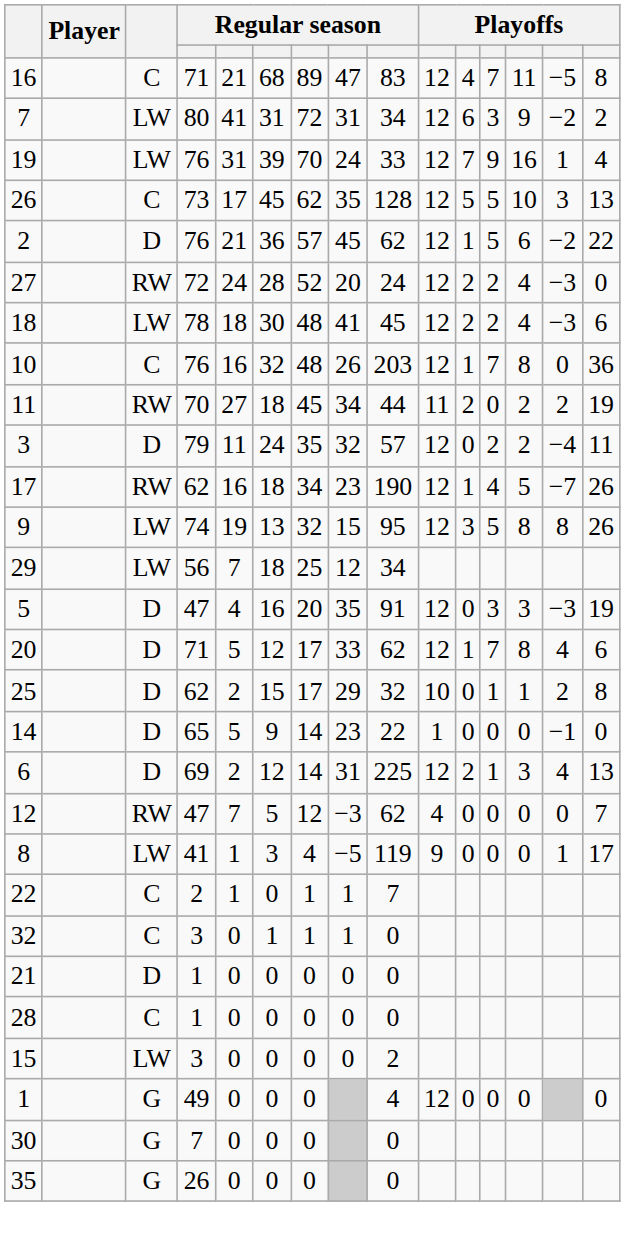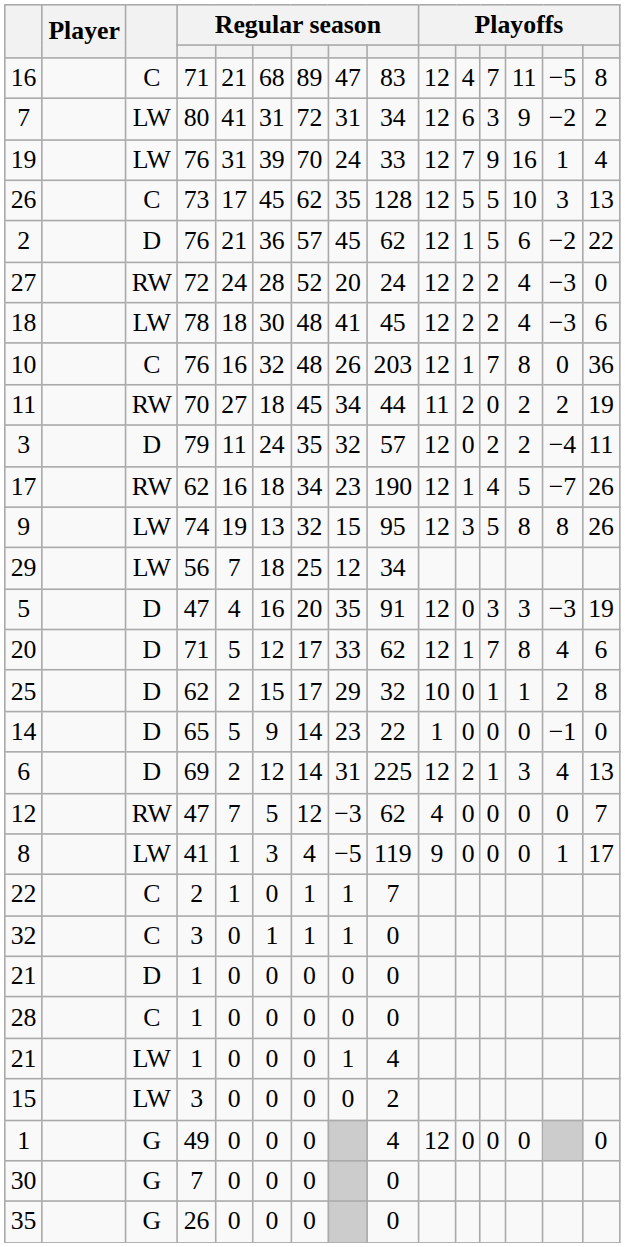+ row: (24, 1058)
